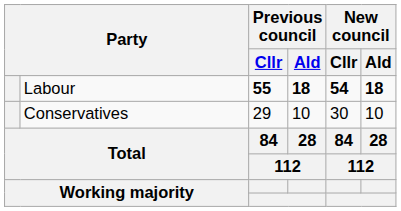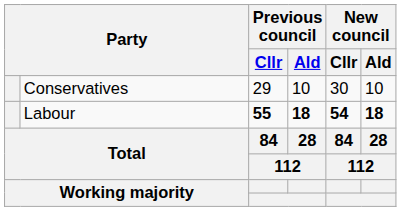rows swapped: (49, 88) <-> (76, 114)
